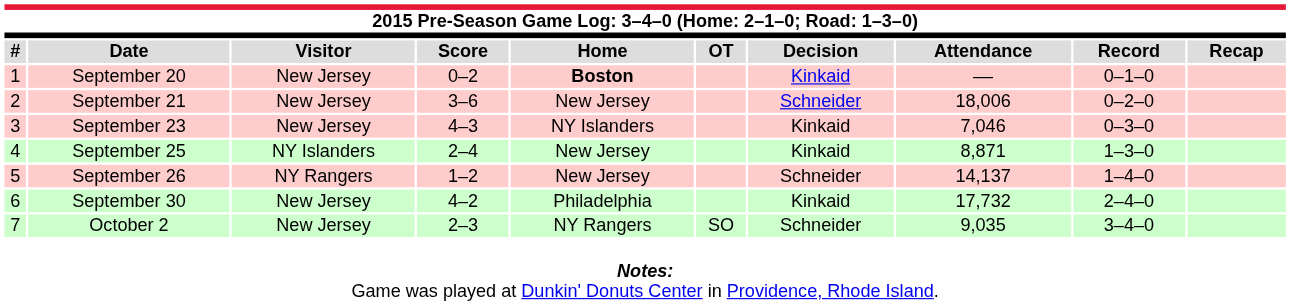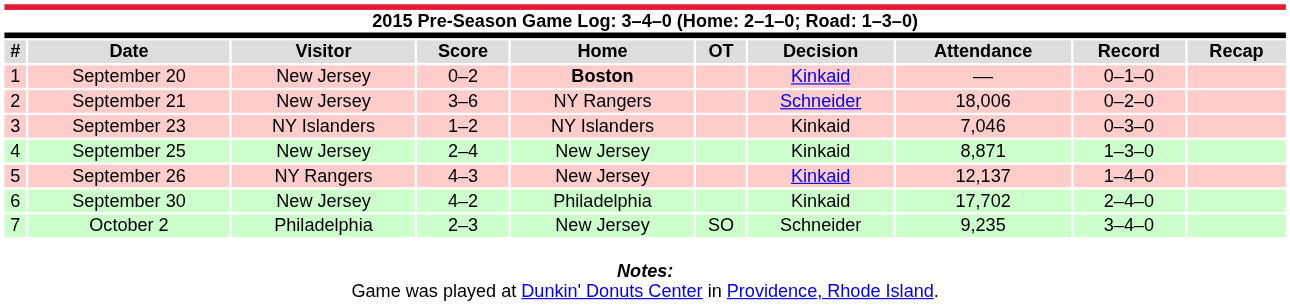(602, 101) New Jersey -> (602, 101) NY Rangers
(324, 126) New Jersey -> (323, 126) NY Islanders
(463, 126) 4–3 -> (463, 126) 1–2
(323, 151) NY Islanders -> (324, 151) New Jersey
(463, 175) 1–2 -> (463, 175) 4–3
(821, 175) Schneider -> (821, 175) Kinkaid
(983, 175) 14,137 -> (983, 175) 12,137
(983, 200) 17,732 -> (983, 200) 17,702
(324, 225) New Jersey -> (323, 225) Philadelphia
(602, 225) NY Rangers -> (602, 225) New Jersey
(983, 225) 9,035 -> (983, 225) 9,235
